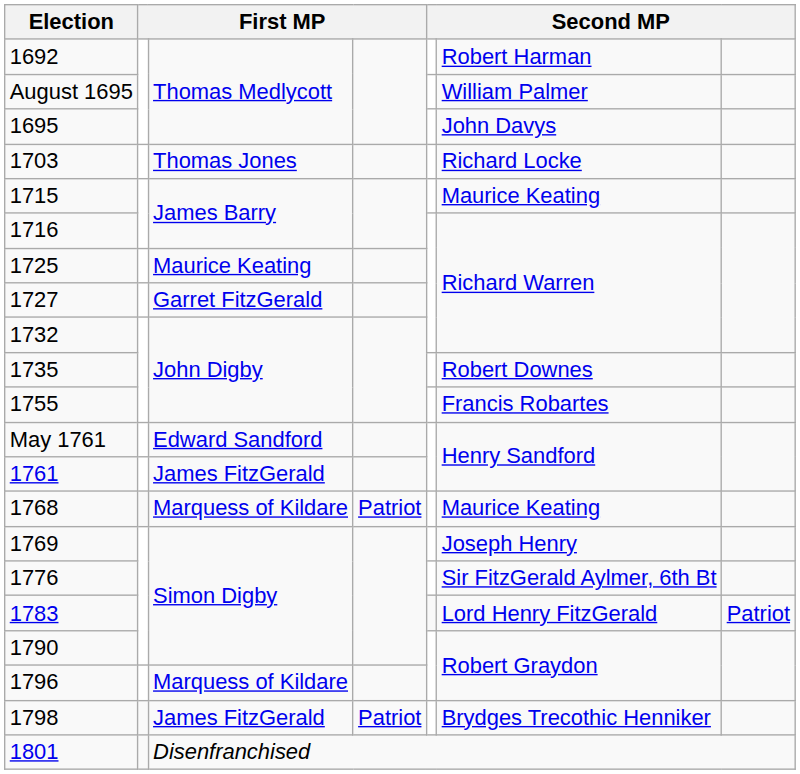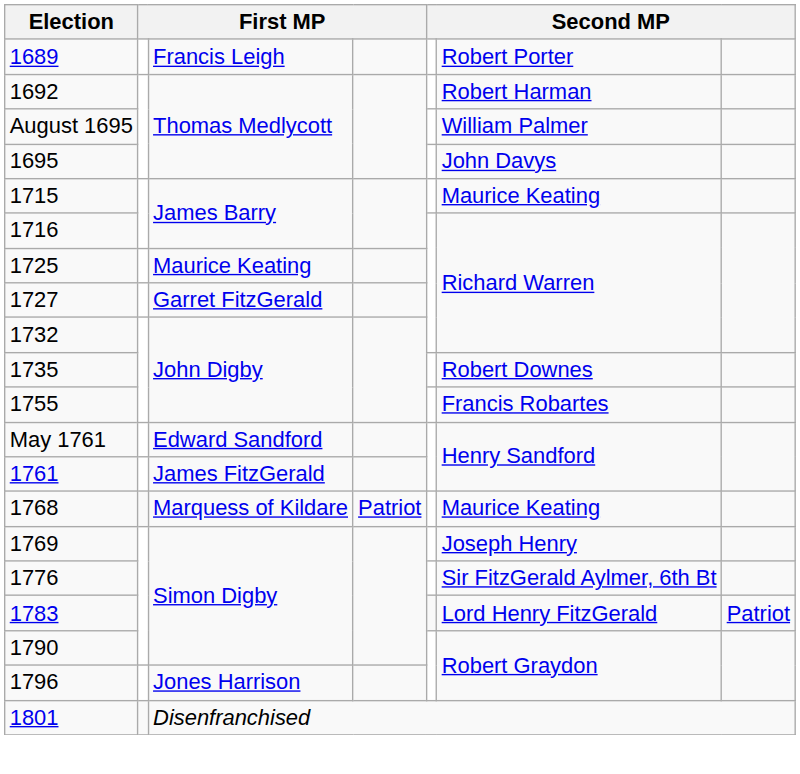+ row: (34, 56)
- row: (34, 160)
(251, 682) Marquess of Kildare -> (227, 682) Jones Harrison
- row: (34, 717)
